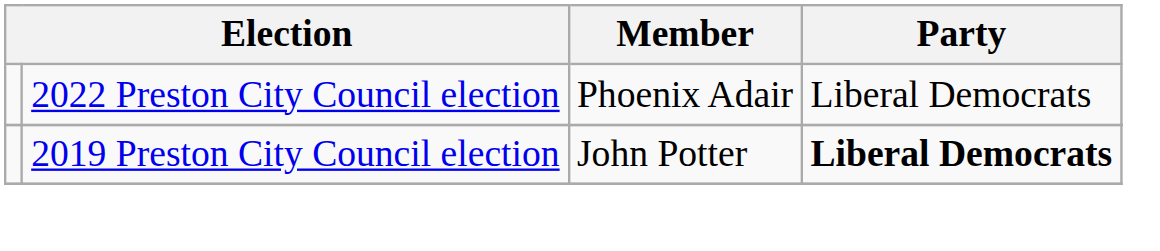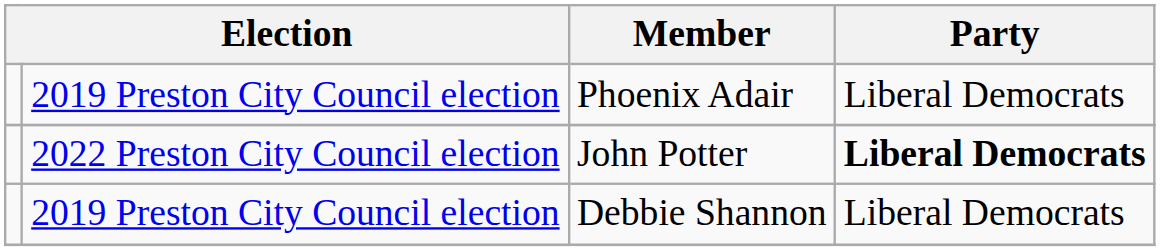(295, 93) 2022 Preston City Council election -> (295, 93) 2019 Preston City Council election
(295, 153) 2019 Preston City Council election -> (295, 153) 2022 Preston City Council election
+ row: (702, 213)
